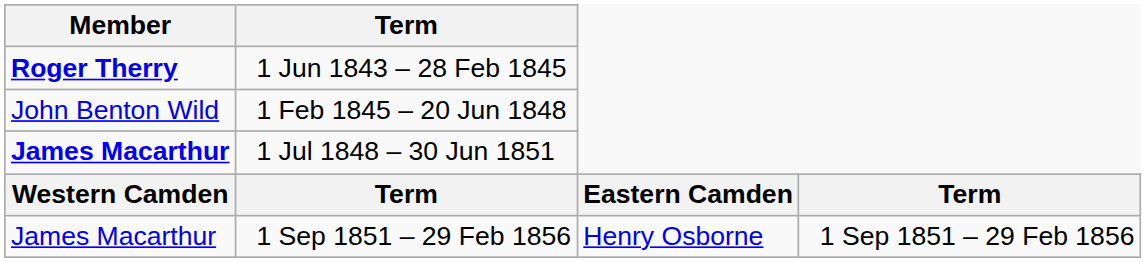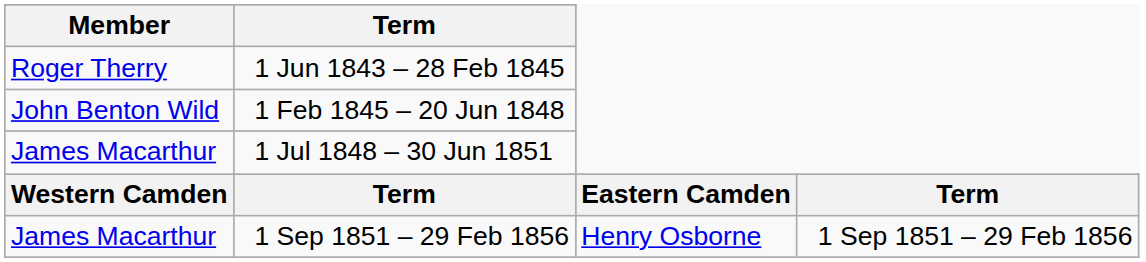(94, 67) bold -> (89, 67) normal
(120, 151) bold -> (114, 151) normal
